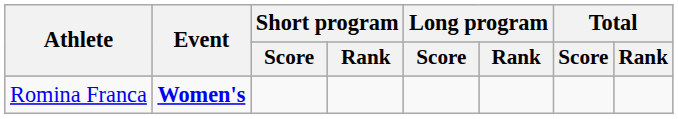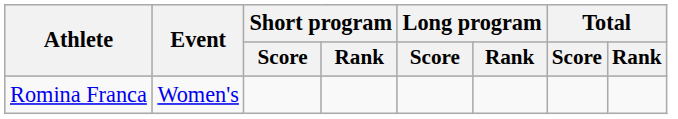(201, 94) bold -> (198, 94) normal
